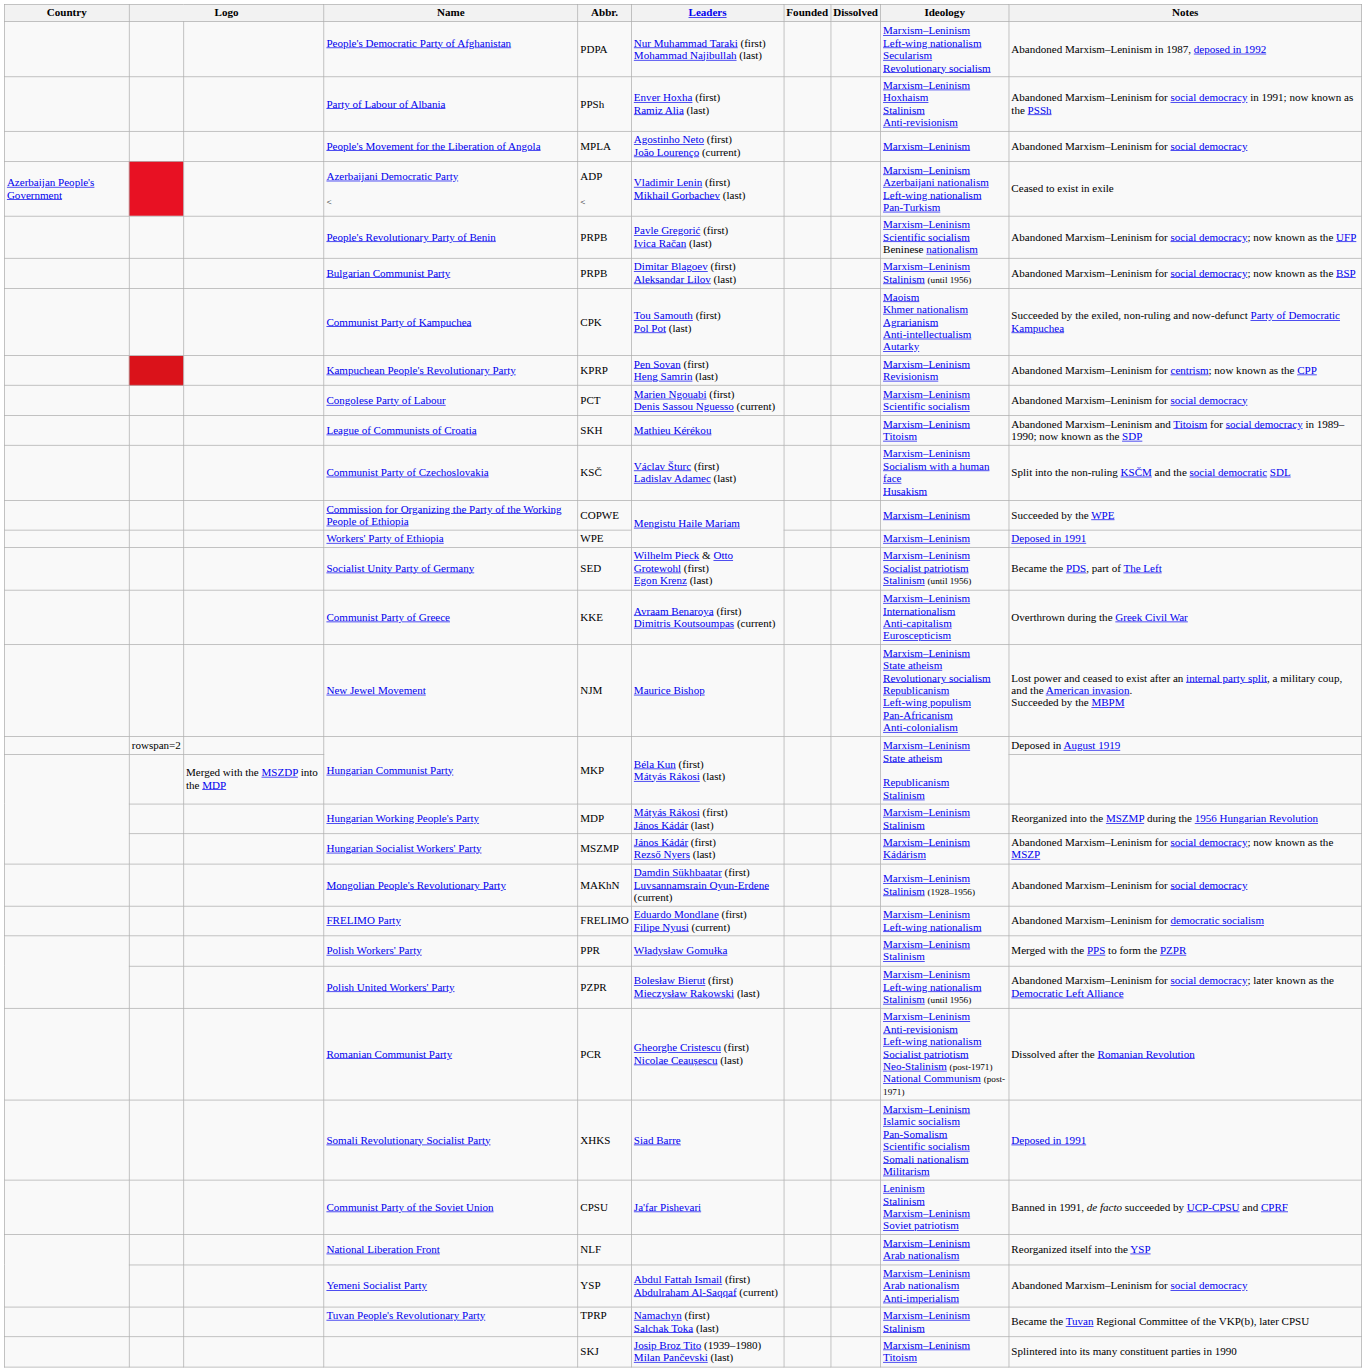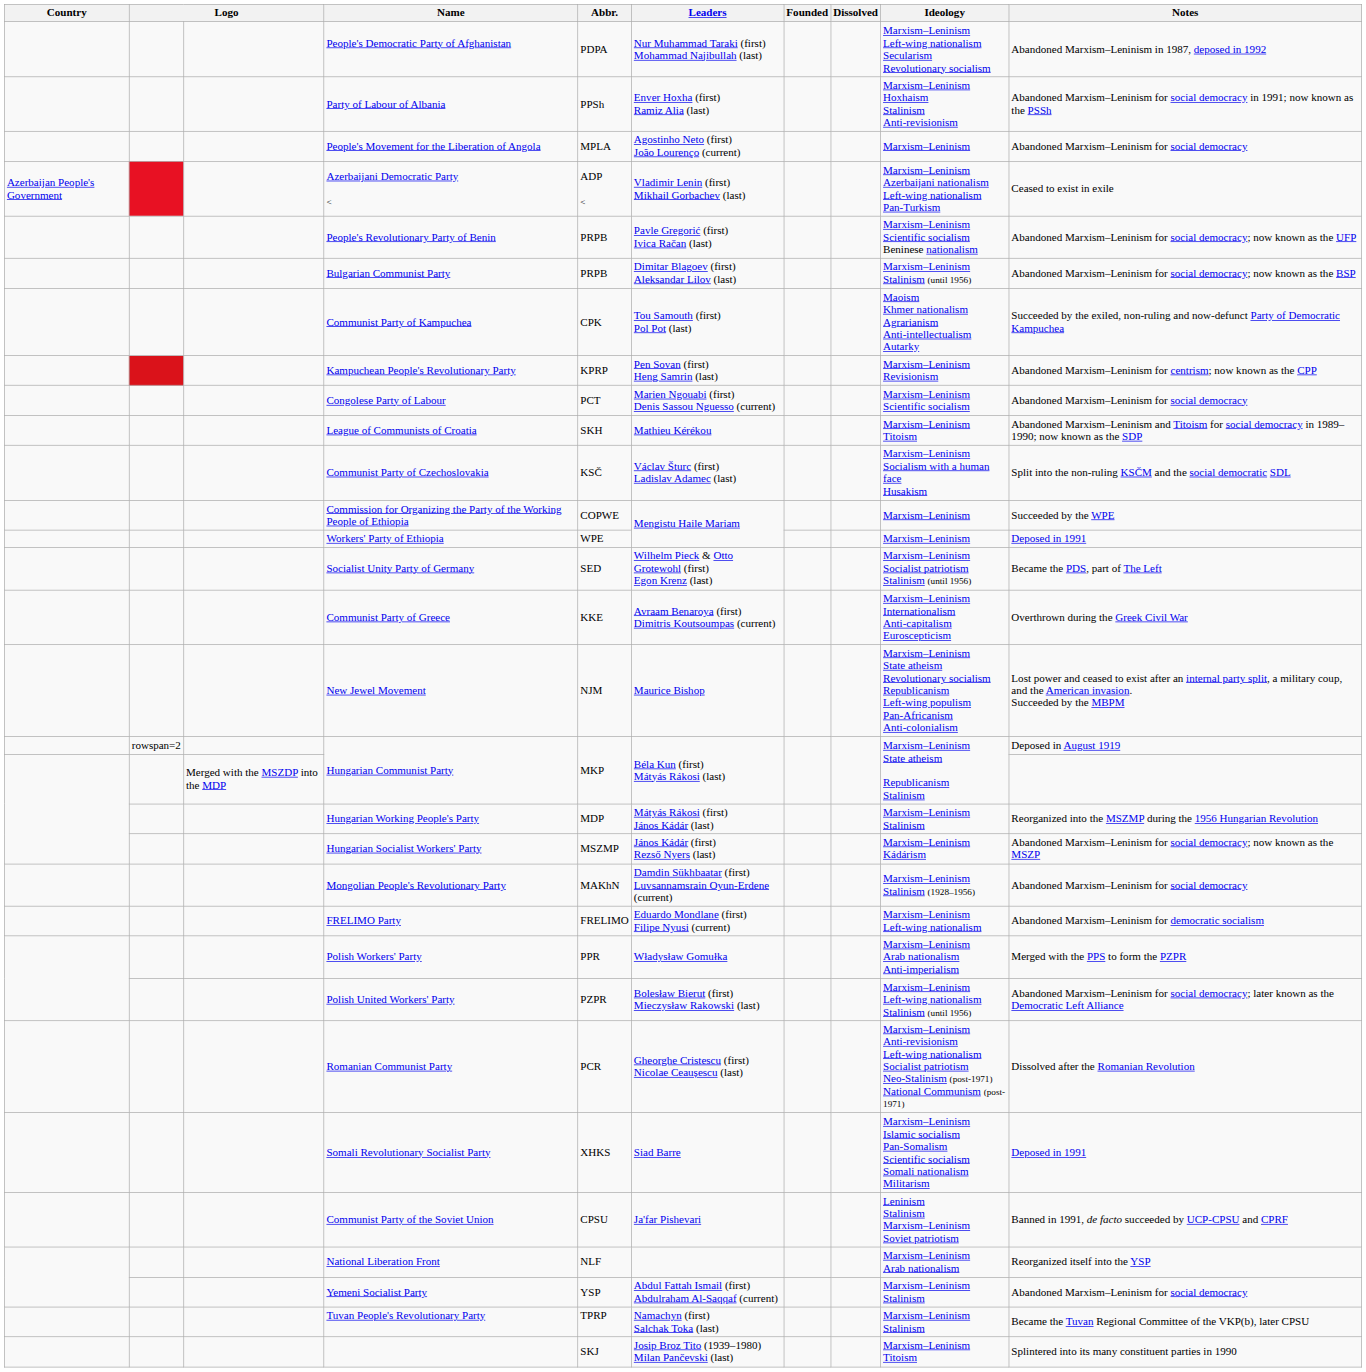(927, 951) Marxism–Leninism Stalinism -> (927, 957) Marxism–Leninism Arab nationalism Anti-imperialism
(927, 1285) Marxism–Leninism Arab nationalism Anti-imperialism -> (927, 1292) Marxism–Leninism Stalinism
